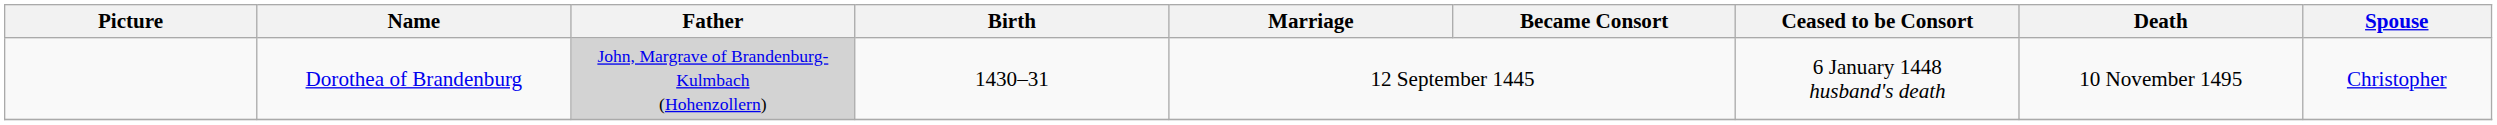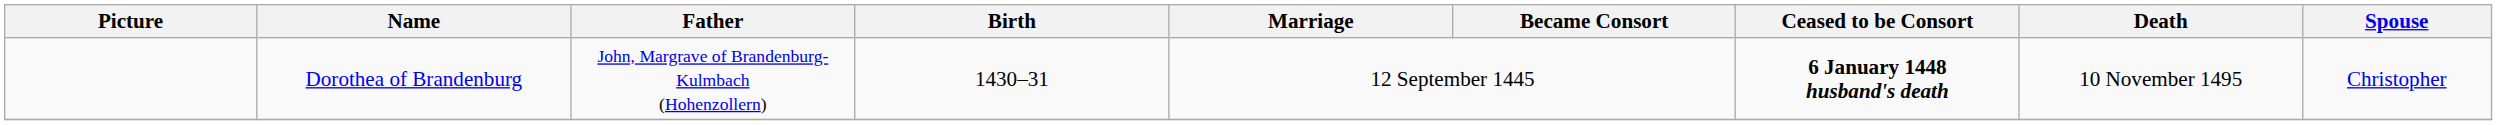(713, 79) lightgrey background -> (713, 79) no background
(1877, 78) normal -> (1877, 78) bold
